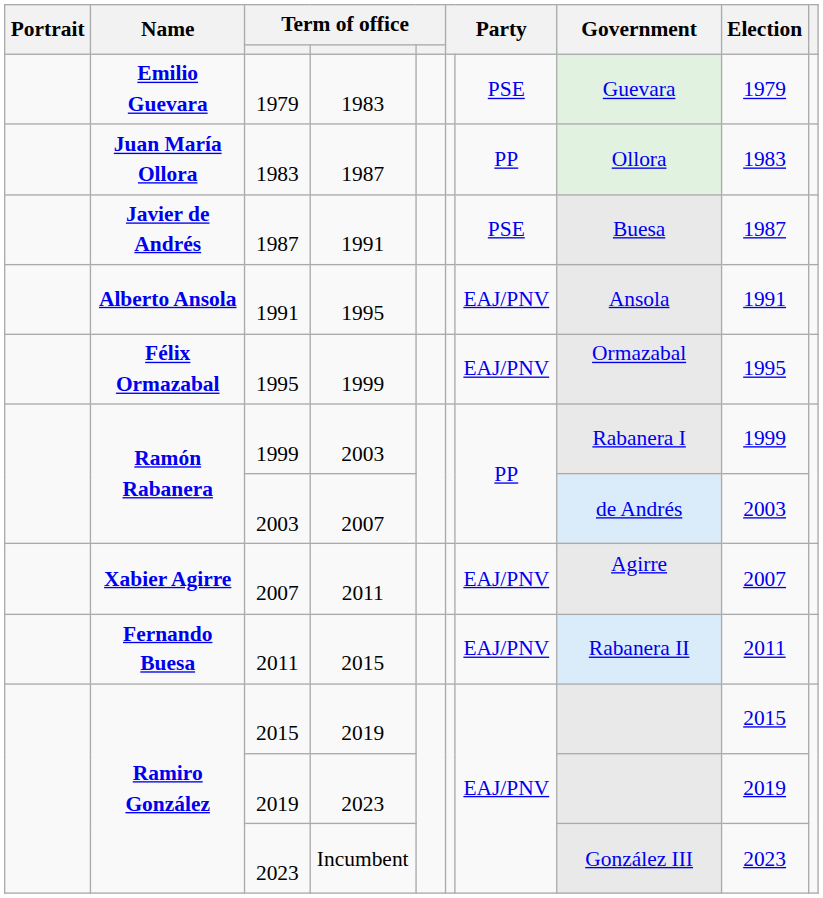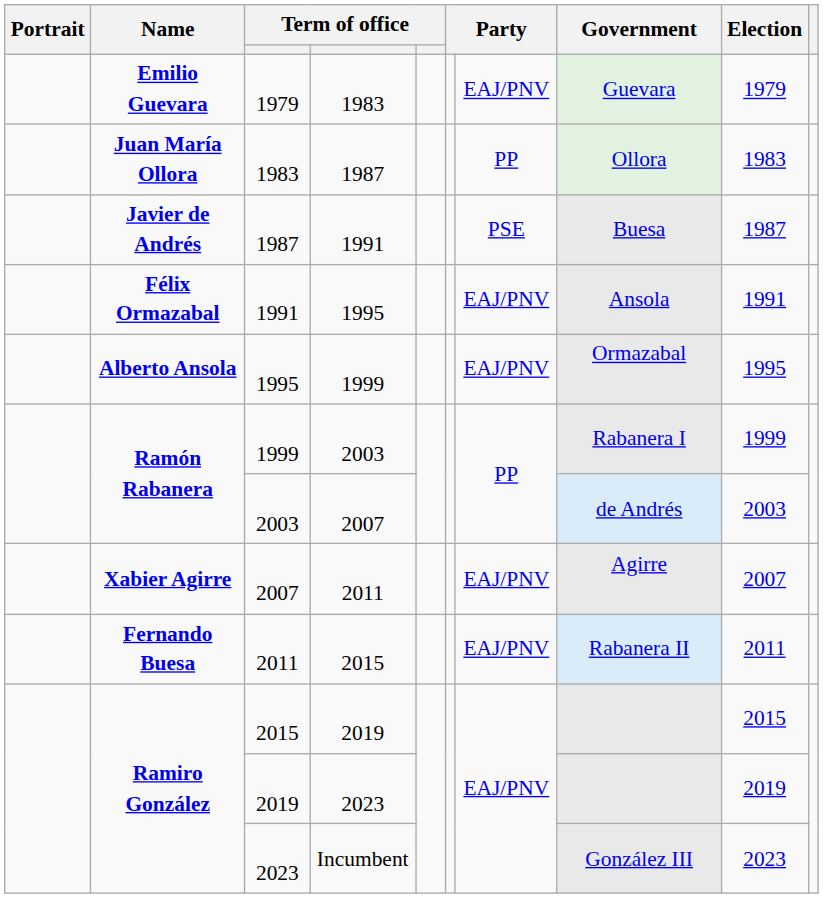(506, 88) PSE -> (506, 88) EAJ/PNV
(168, 298) Alberto Ansola -> (168, 298) Félix Ormazabal
(168, 368) Félix Ormazabal -> (168, 368) Alberto Ansola
